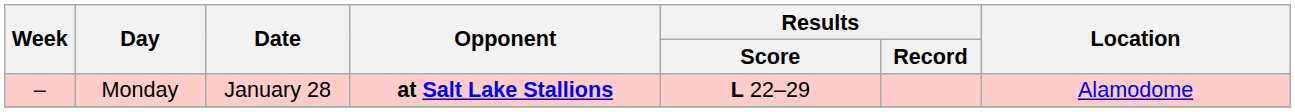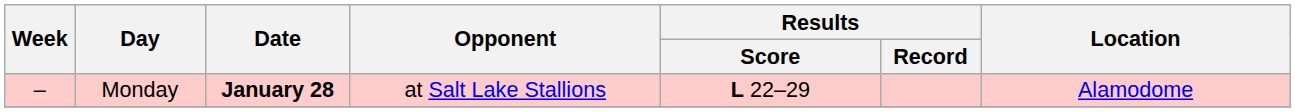(278, 90) normal -> (278, 90) bold
(505, 90) bold -> (505, 90) normal
